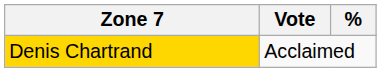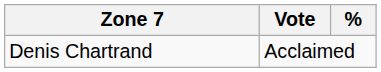(81, 51) gold background -> (81, 51) no background
